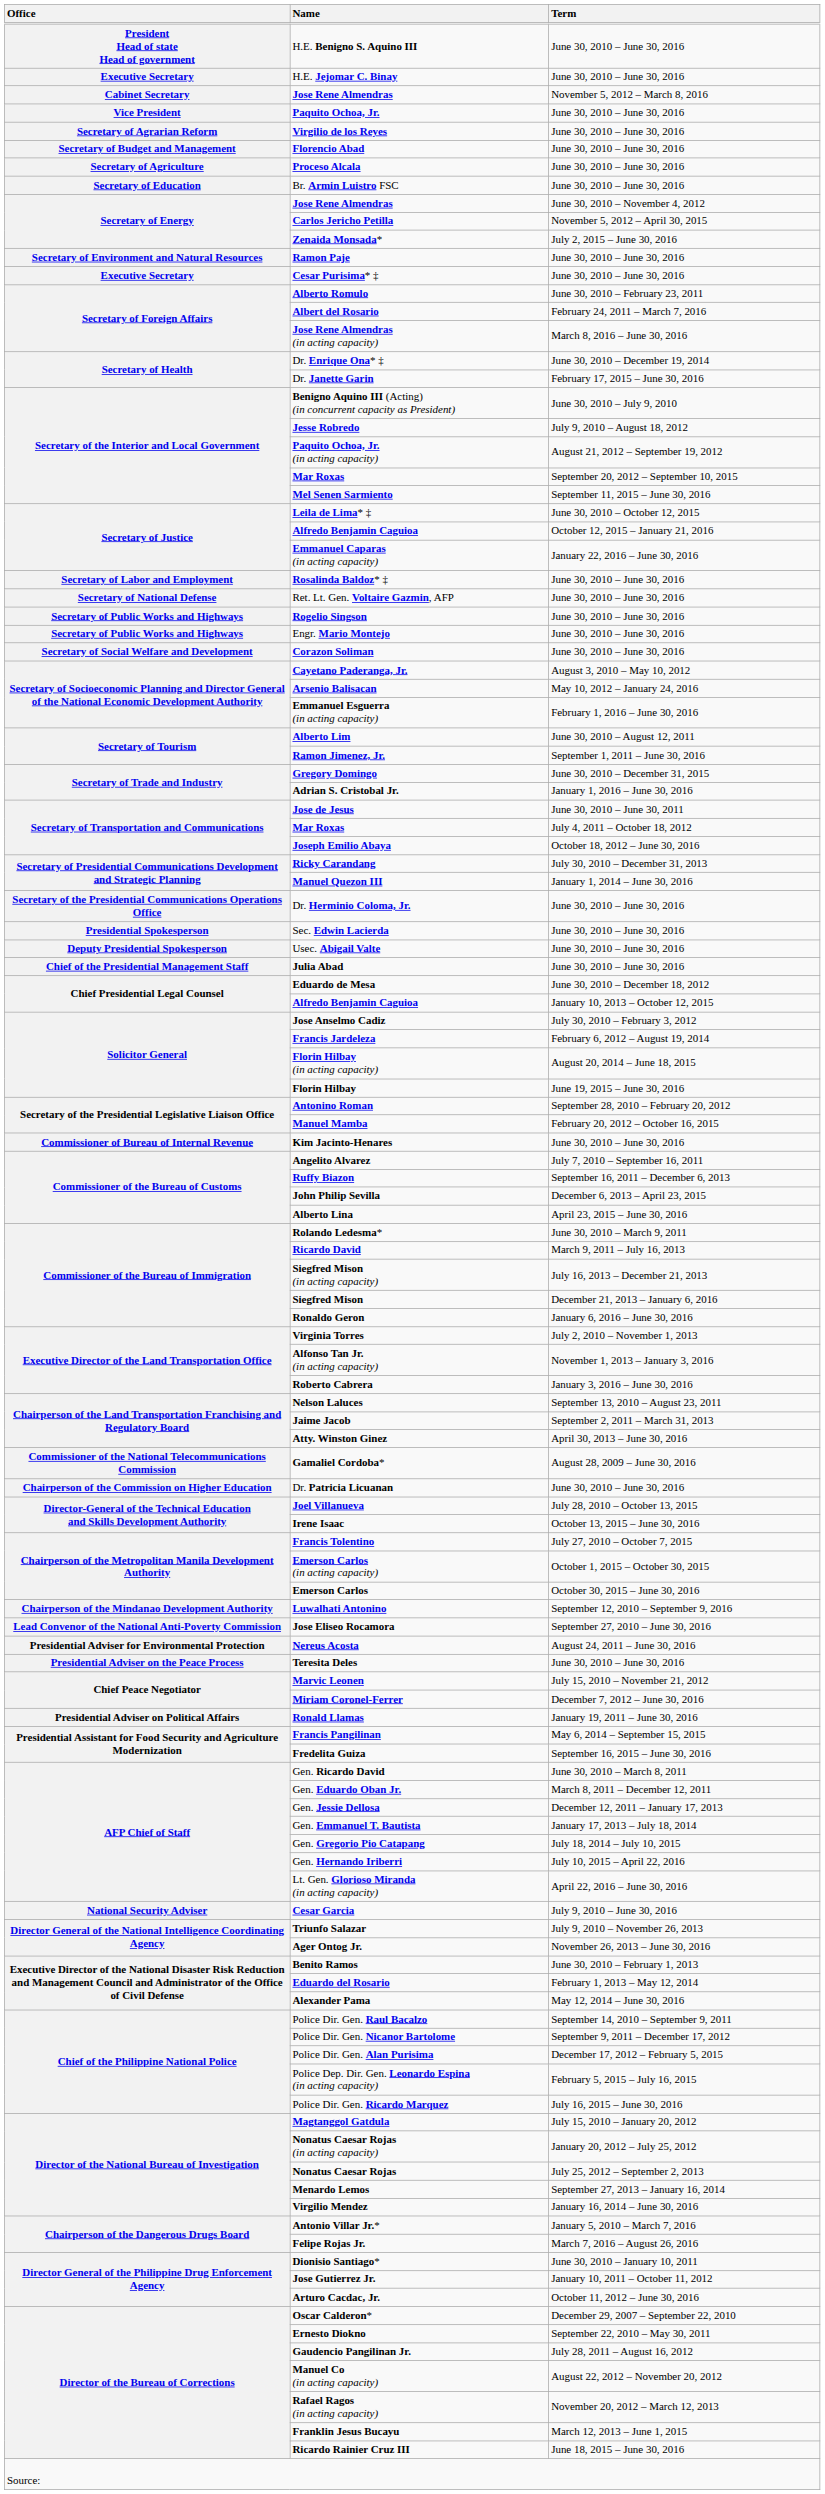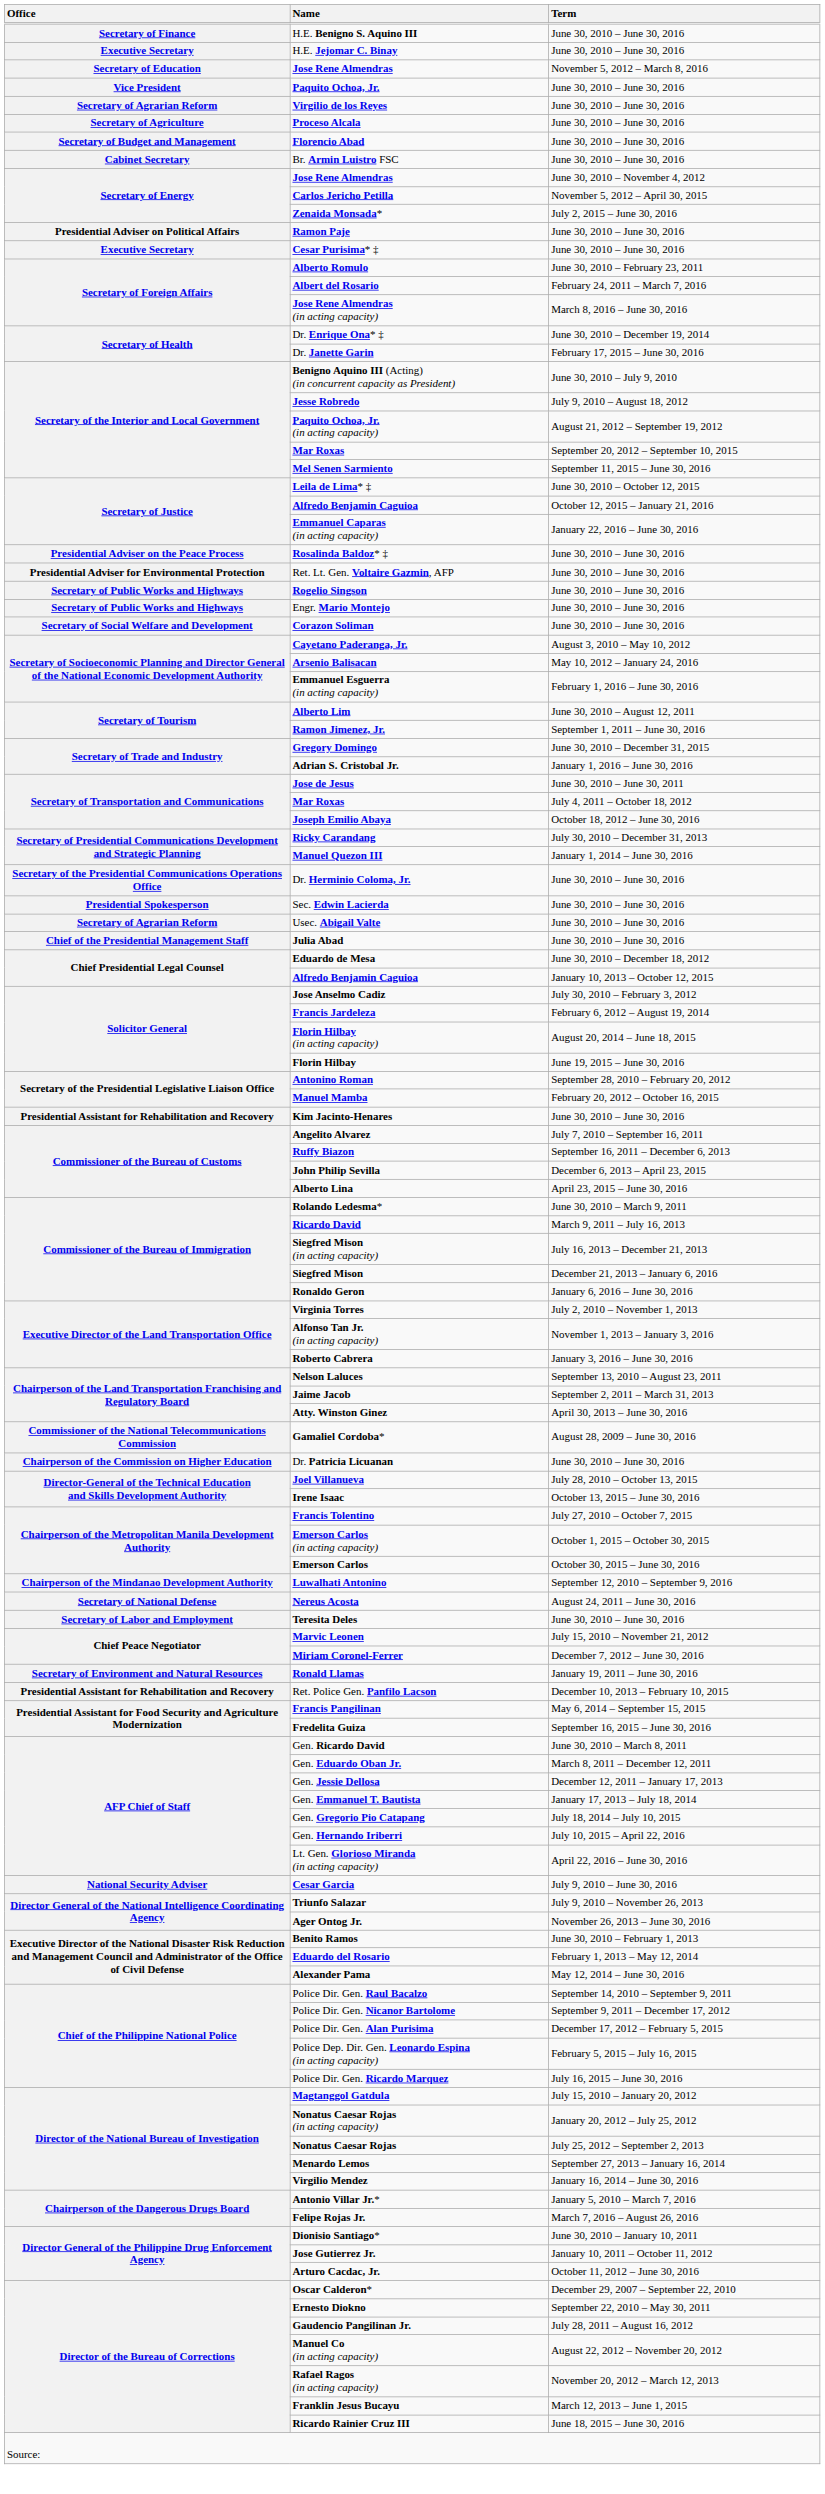(147, 46) President Head of state Head of government -> (147, 33) Secretary of Finance
(147, 95) Cabinet Secretary -> (147, 69) Secretary of Education
rows swapped: (327, 167) <-> (328, 149)
(147, 185) Secretary of Education -> (147, 159) Cabinet Secretary
(147, 257) Secretary of Environment and Natural Resources -> (147, 232) Presidential Adviser on Political Affairs
(147, 580) Secretary of Labor and Employment -> (147, 554) Presidential Adviser on the Peace Process
(147, 598) Secretary of National Defense -> (147, 572) Presidential Adviser for Environmental Protection
(147, 949) Deputy Presidential Spokesperson -> (147, 923) Secretary of Agrarian Reform
(147, 1142) Commissioner of Bureau of Internal Revenue -> (147, 1116) Presidential Assistant for Rehabilitation and Recovery
- row: (343, 1627)
(147, 1645) Presidential Adviser for Environmental Protection -> (147, 1601) Secretary of National Defense
(147, 1663) Presidential Adviser on the Peace Process -> (147, 1619) Secretary of Labor and Employment
(147, 1717) Presidential Adviser on Political Affairs -> (147, 1673) Secretary of Environment and Natural Resources
+ row: (364, 1691)
